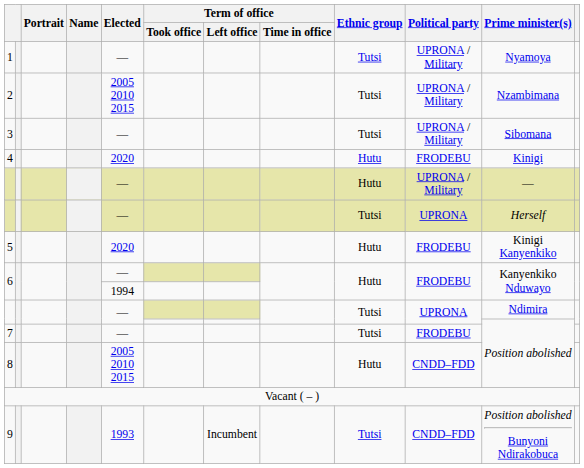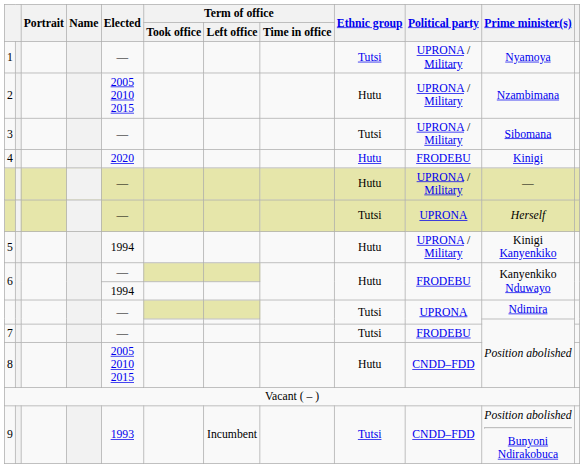(370, 95) Tutsi -> (370, 95) Hutu
(122, 247) 2020 -> (122, 247) 1994
(443, 247) FRODEBU -> (443, 247) UPRONA / Military
